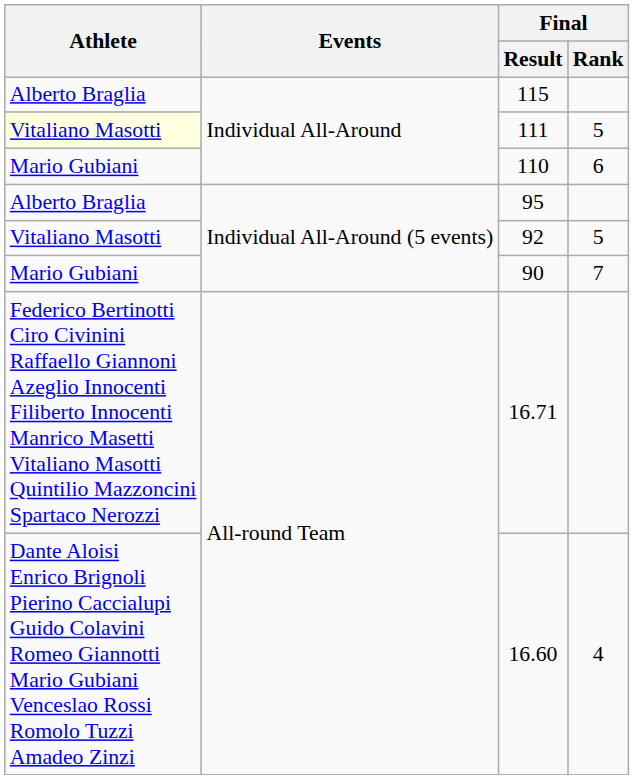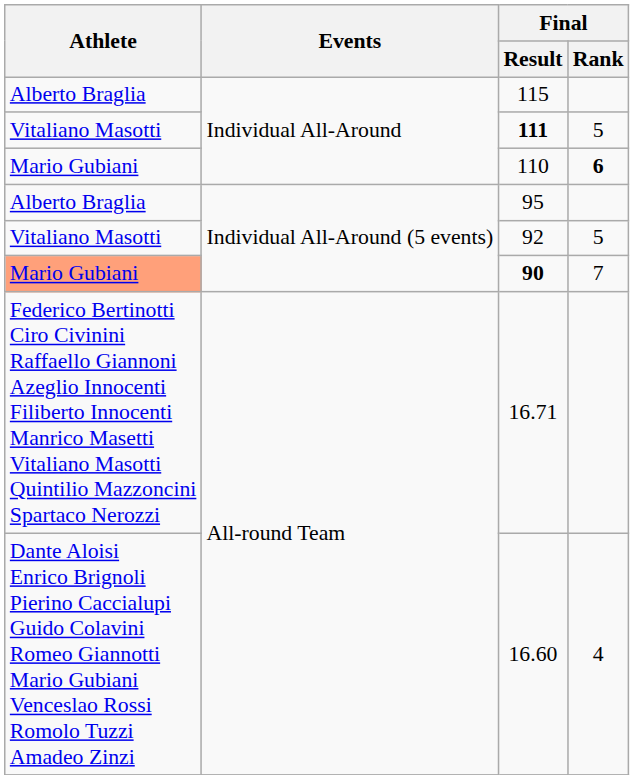(86, 130) lightyellow background -> (86, 130) no background
(533, 130) normal -> (533, 130) bold
(598, 166) normal -> (598, 166) bold
(74, 273) no background -> (74, 273) lightsalmon background
(533, 273) normal -> (533, 273) bold
